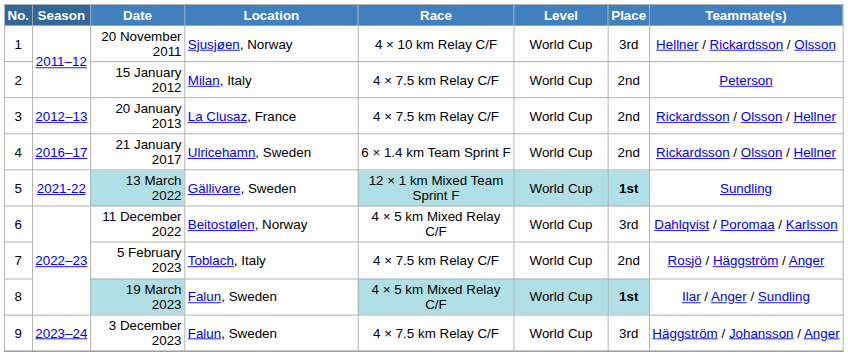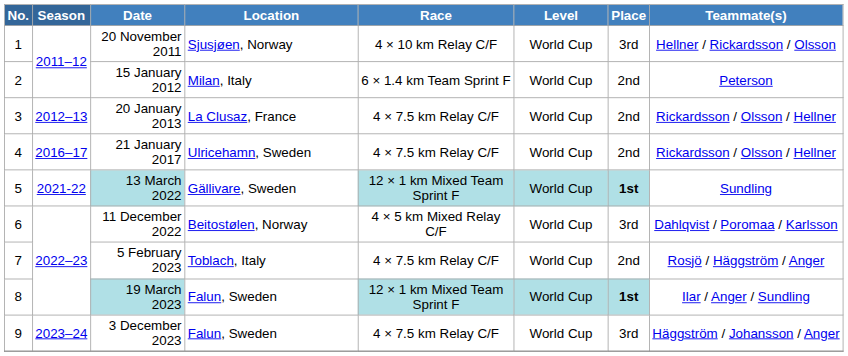(436, 80) 4 × 7.5 km Relay C/F -> (436, 80) 6 × 1.4 km Team Sprint F
(436, 152) 6 × 1.4 km Team Sprint F -> (436, 152) 4 × 7.5 km Relay C/F
(436, 297) 4 × 5 km Mixed Relay C/F -> (436, 297) 12 × 1 km Mixed Team Sprint F
